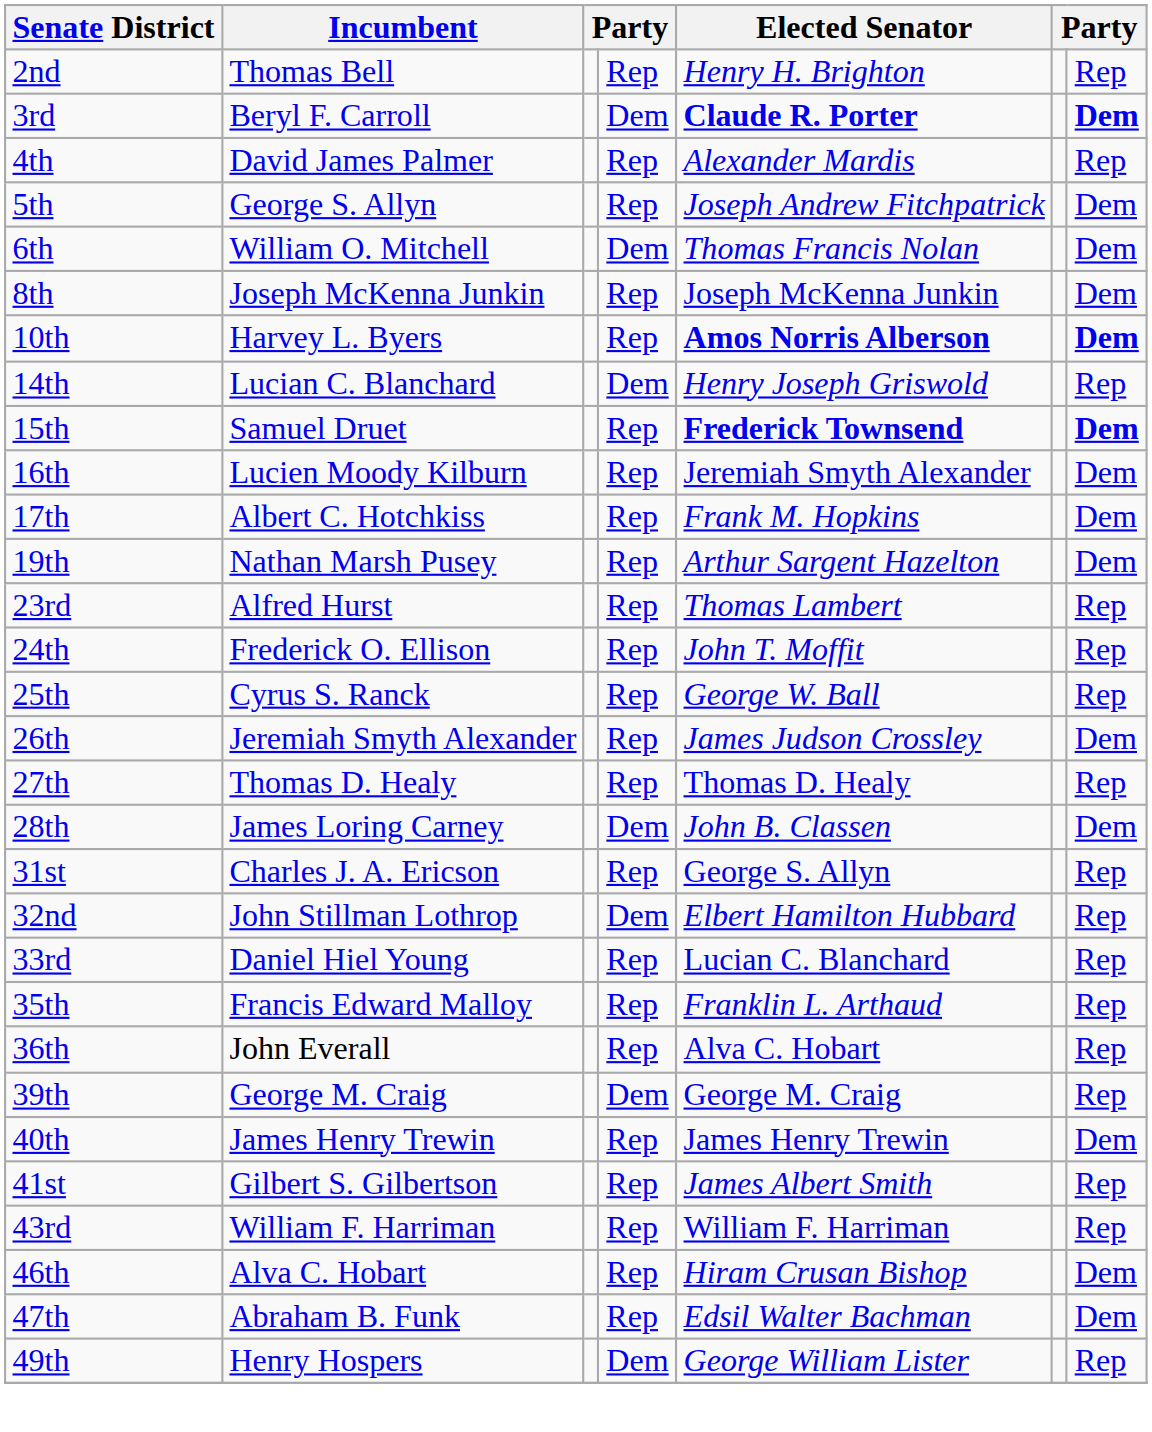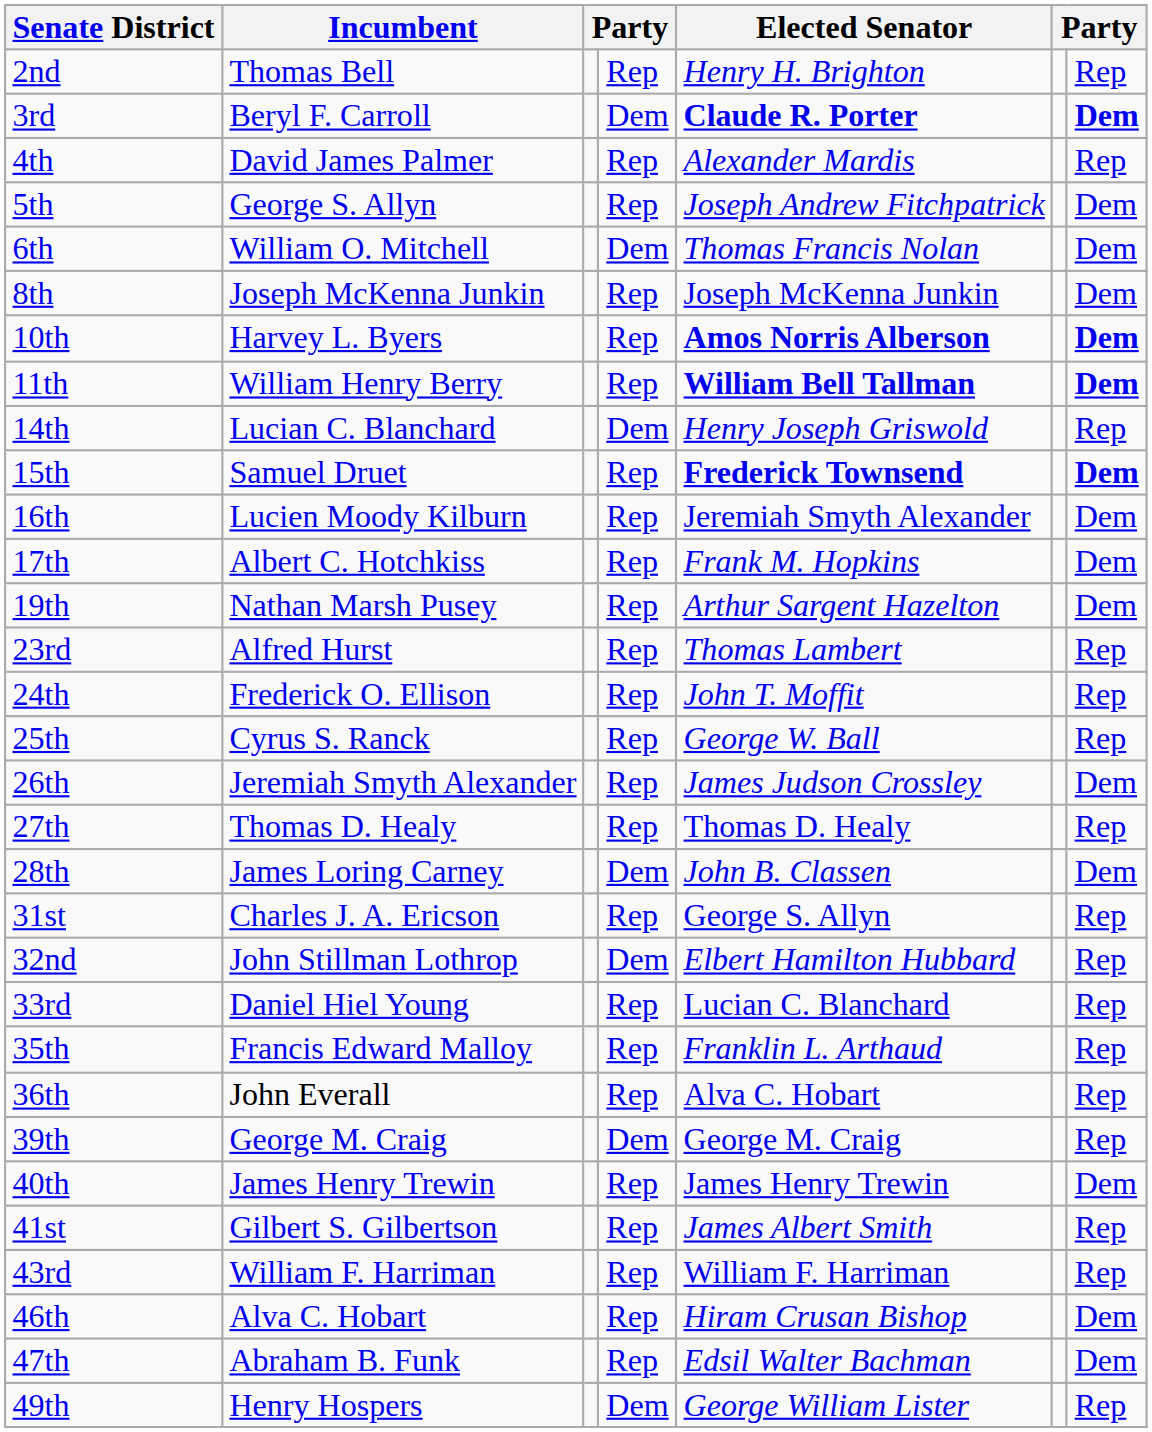+ row: (40, 382)
